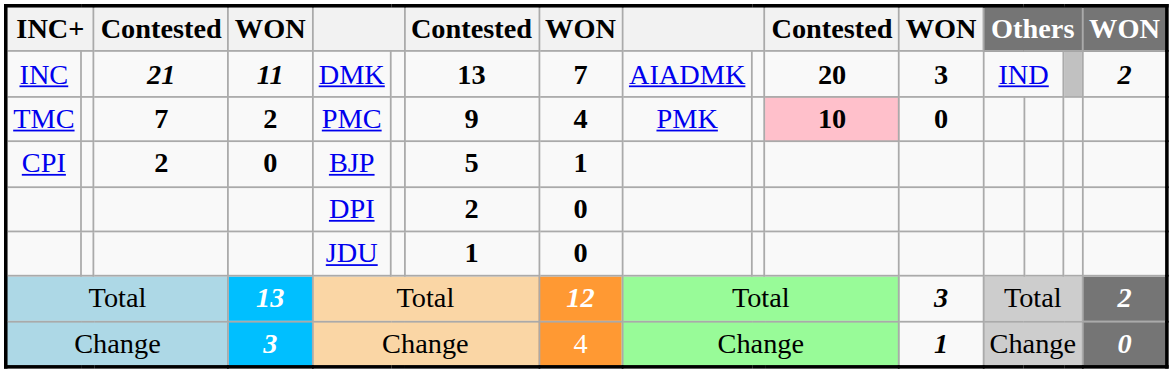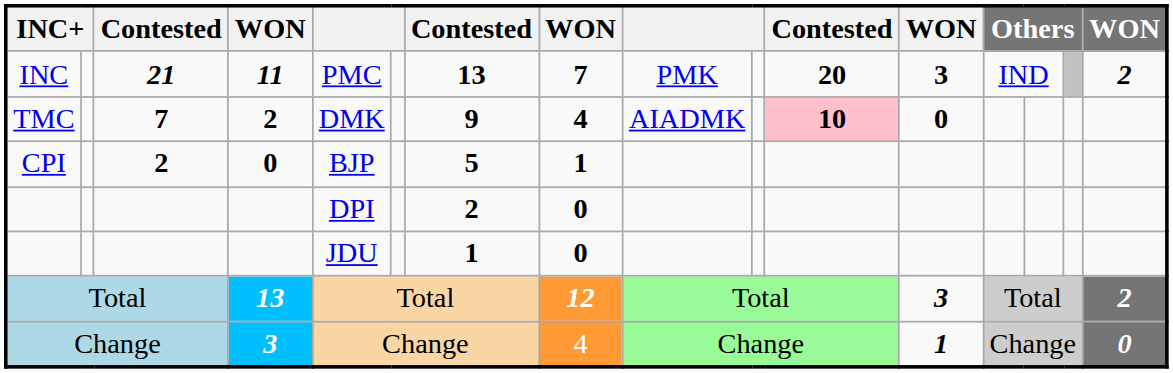(352, 73) DMK -> (352, 73) PMC
(687, 73) AIADMK -> (687, 73) PMK
(352, 118) PMC -> (352, 118) DMK
(687, 118) PMK -> (687, 118) AIADMK
